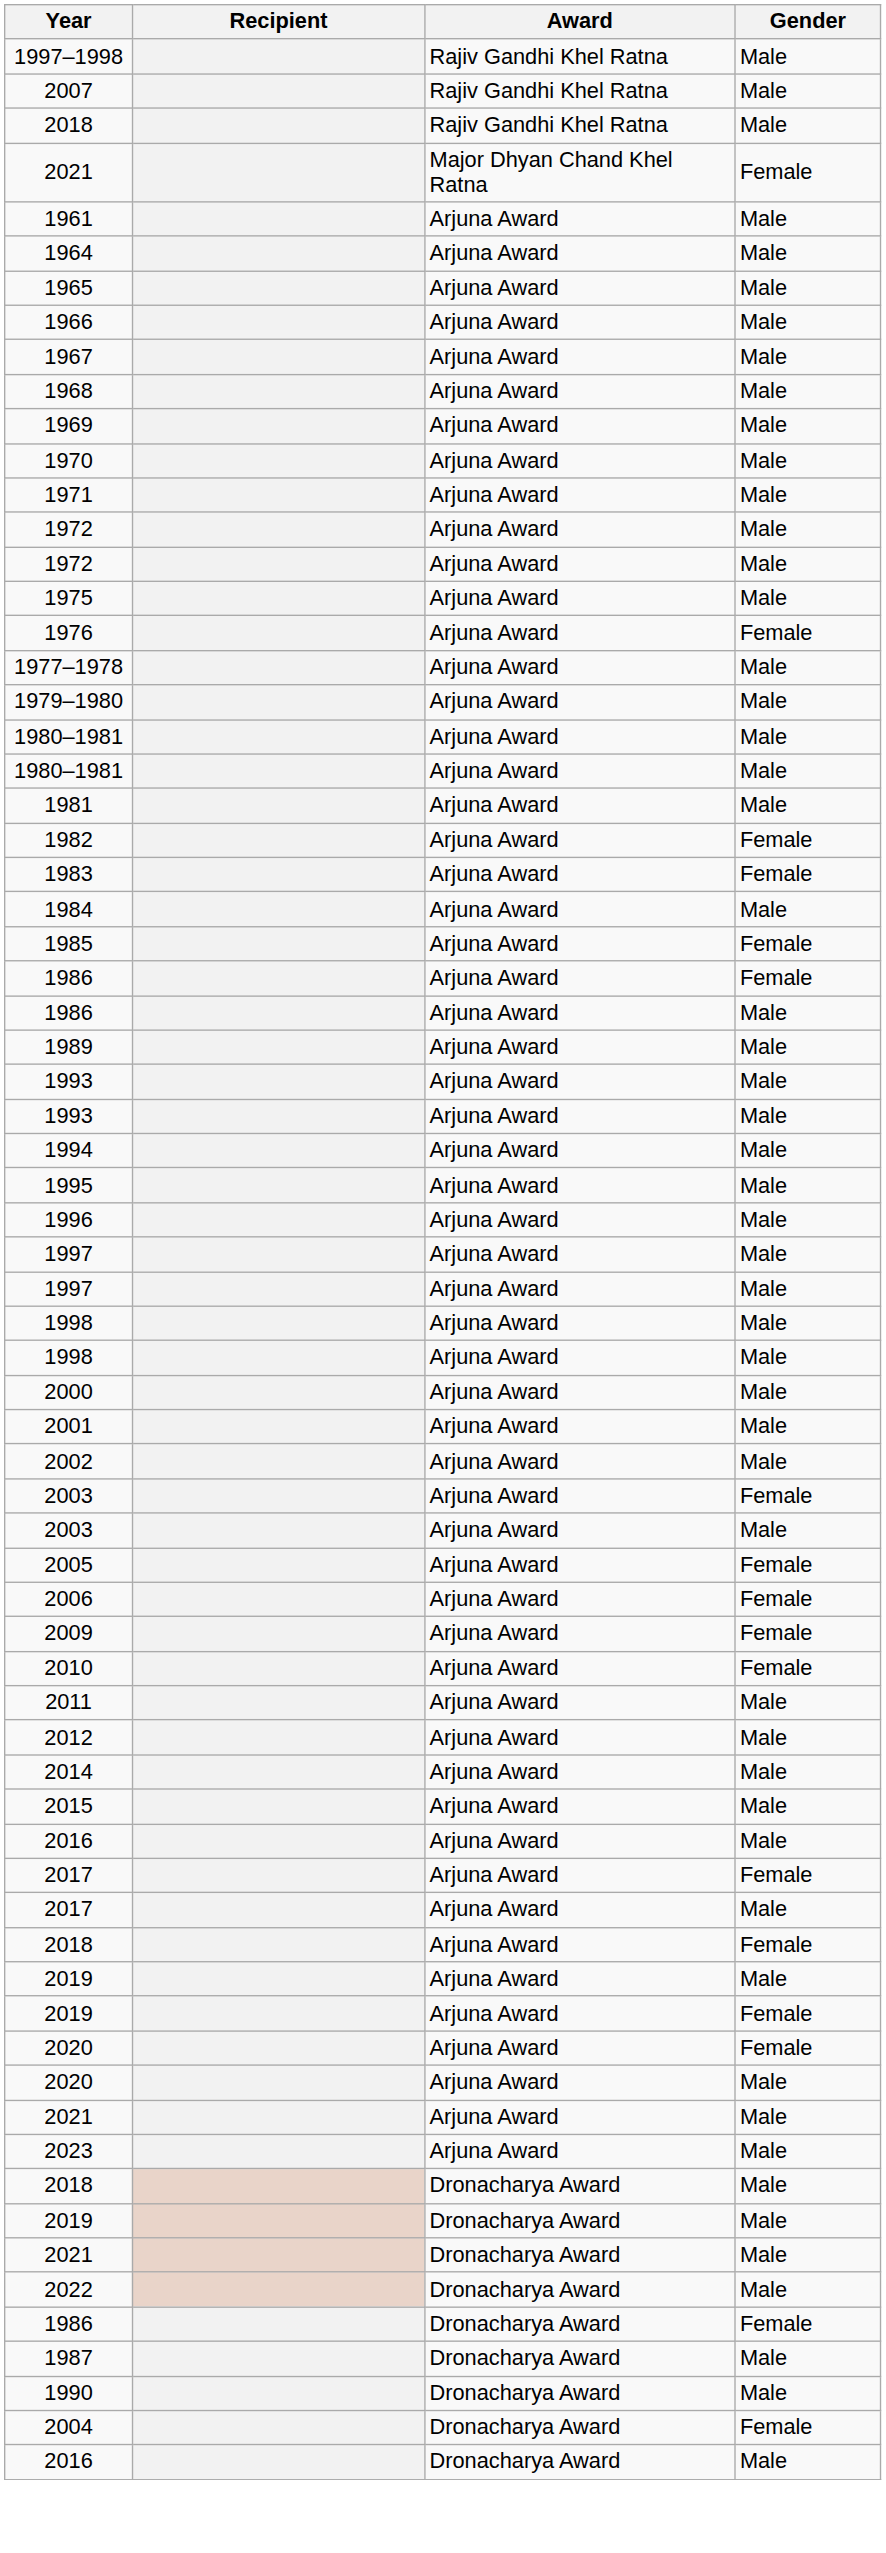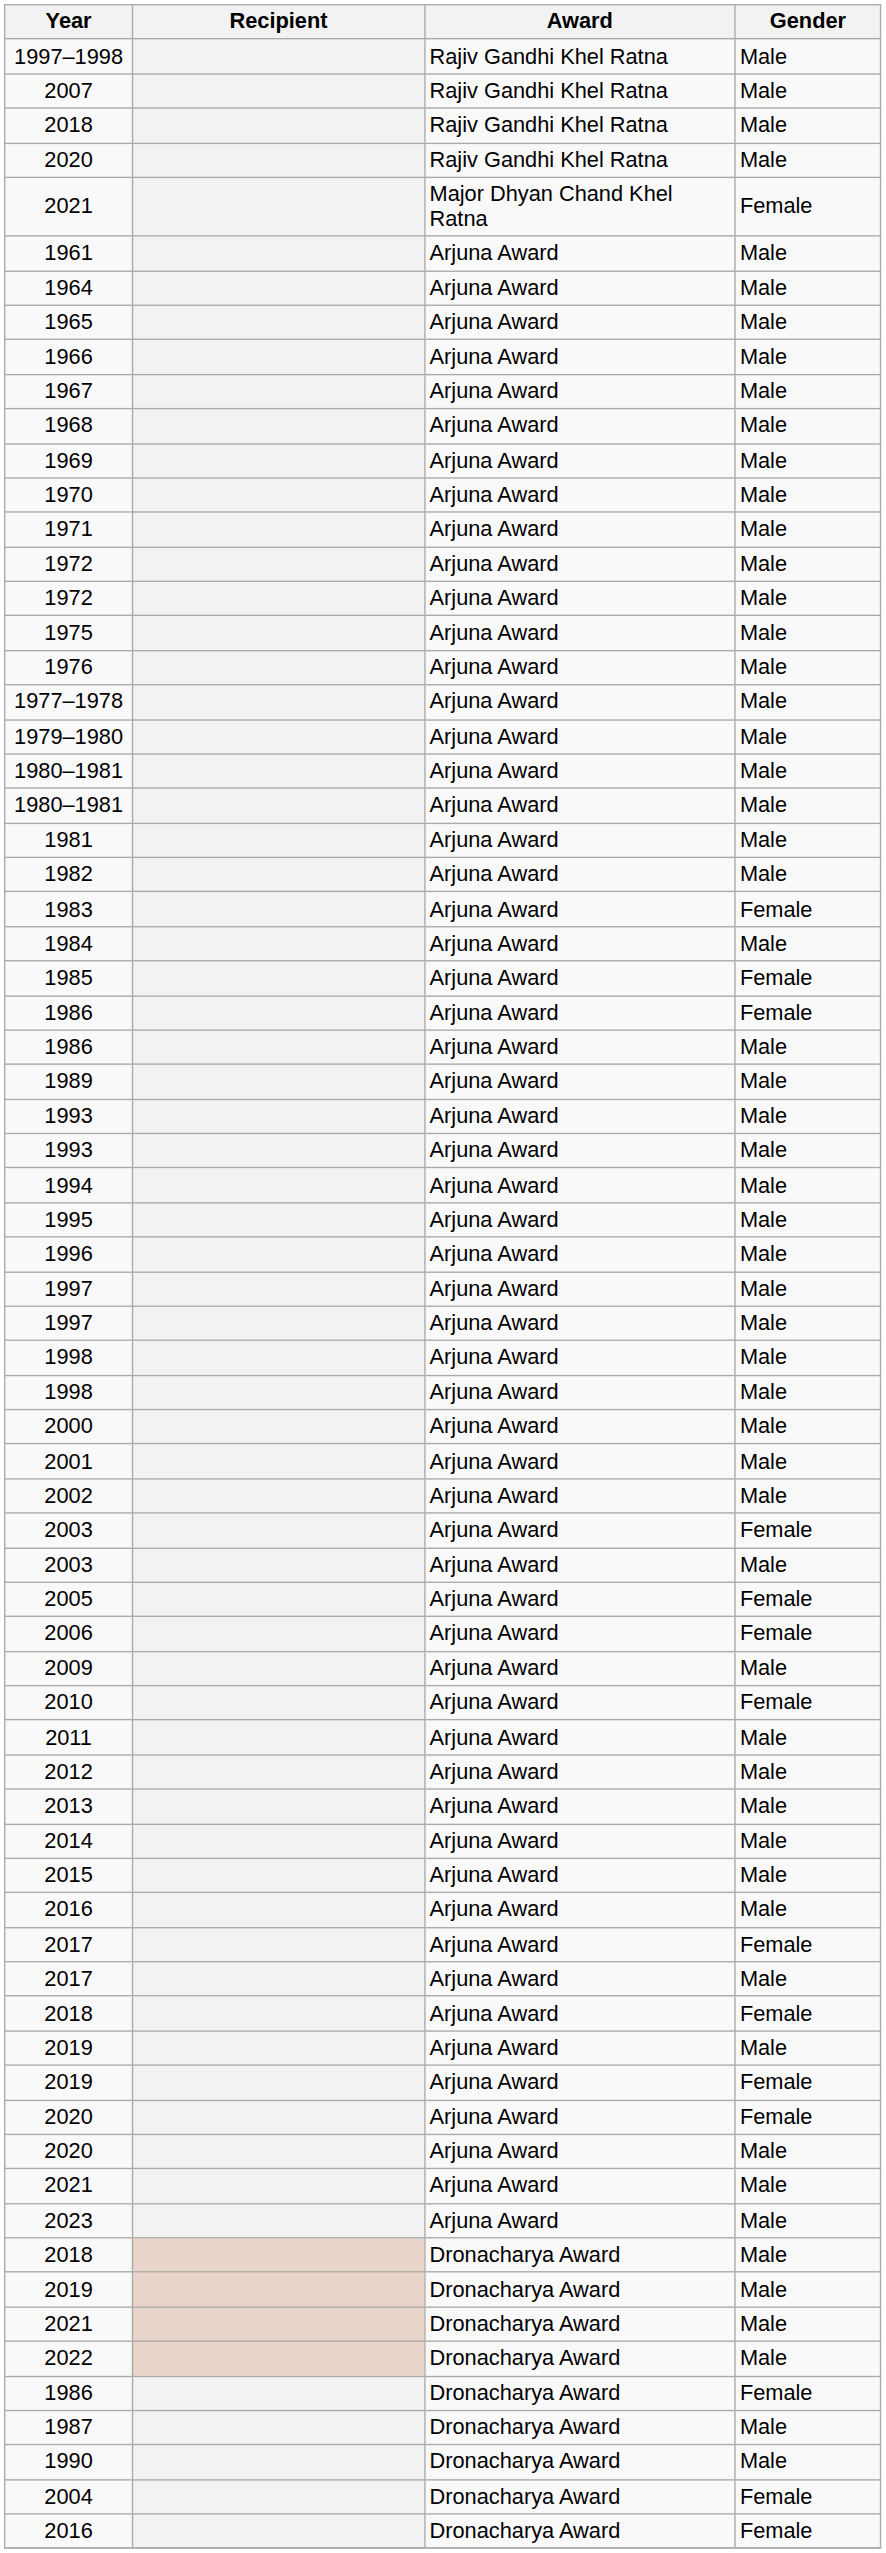+ row: (69, 159)
(776, 632) Female -> (763, 667) Male
(776, 839) Female -> (763, 874) Male
(776, 1633) Female -> (763, 1668) Male
+ row: (69, 1806)
(763, 2461) Male -> (776, 2530) Female
